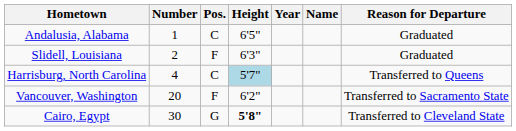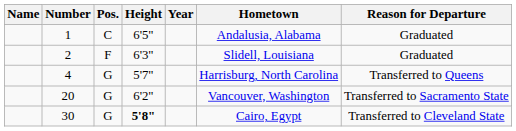columns swapped: (322, 14) <-> (77, 14)
(215, 75) C -> (108, 75) G
(250, 75) lightblue background -> (143, 75) no background
(215, 95) F -> (108, 95) G
